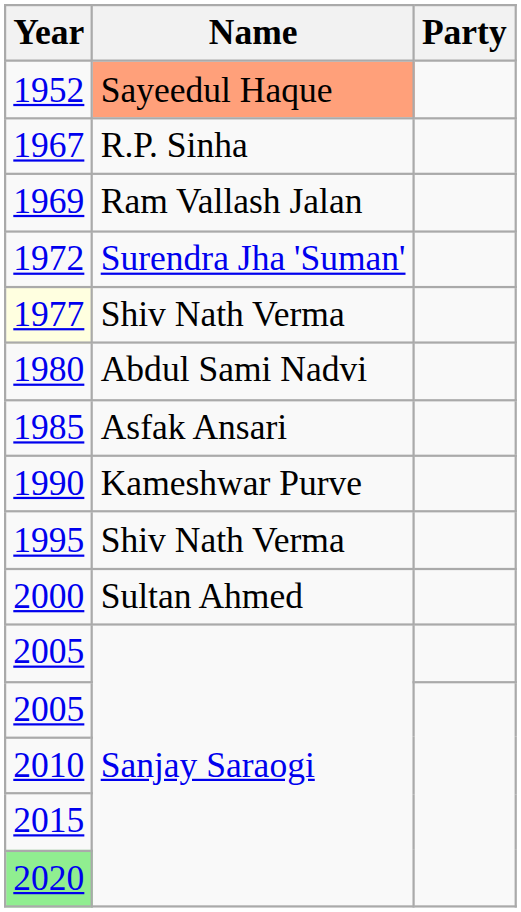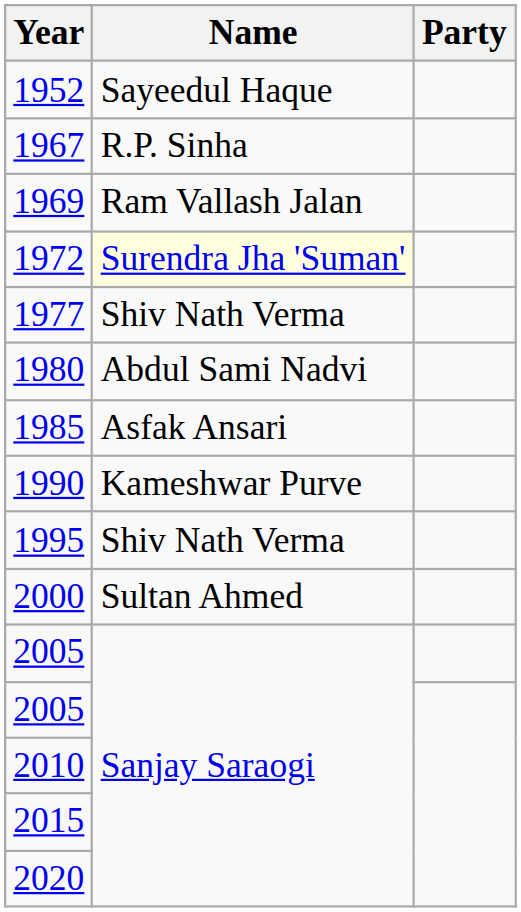(217, 88) lightsalmon background -> (217, 88) no background
(253, 257) no background -> (253, 257) lightyellow background
(49, 314) lightyellow background -> (49, 314) no background
(49, 877) lightgreen background -> (49, 877) no background
